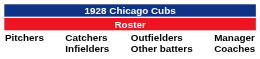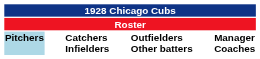(24, 38) no background -> (24, 38) lightblue background
